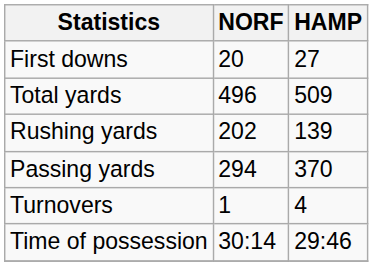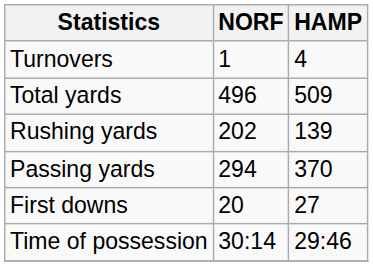rows swapped: (69, 59) <-> (61, 205)
